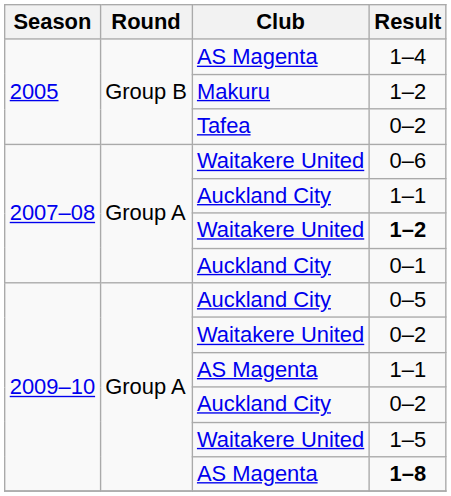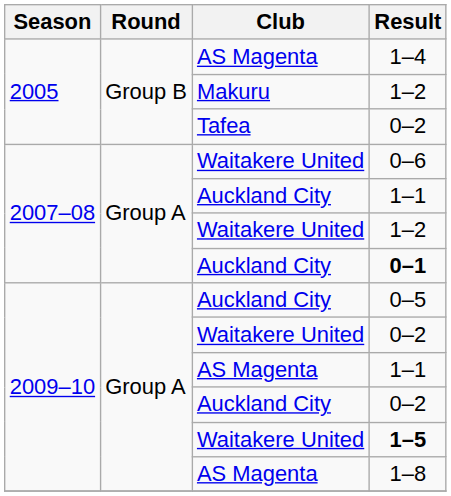(408, 230) bold -> (408, 230) normal
(408, 265) normal -> (408, 265) bold
(408, 439) normal -> (408, 439) bold
(408, 473) bold -> (408, 473) normal
